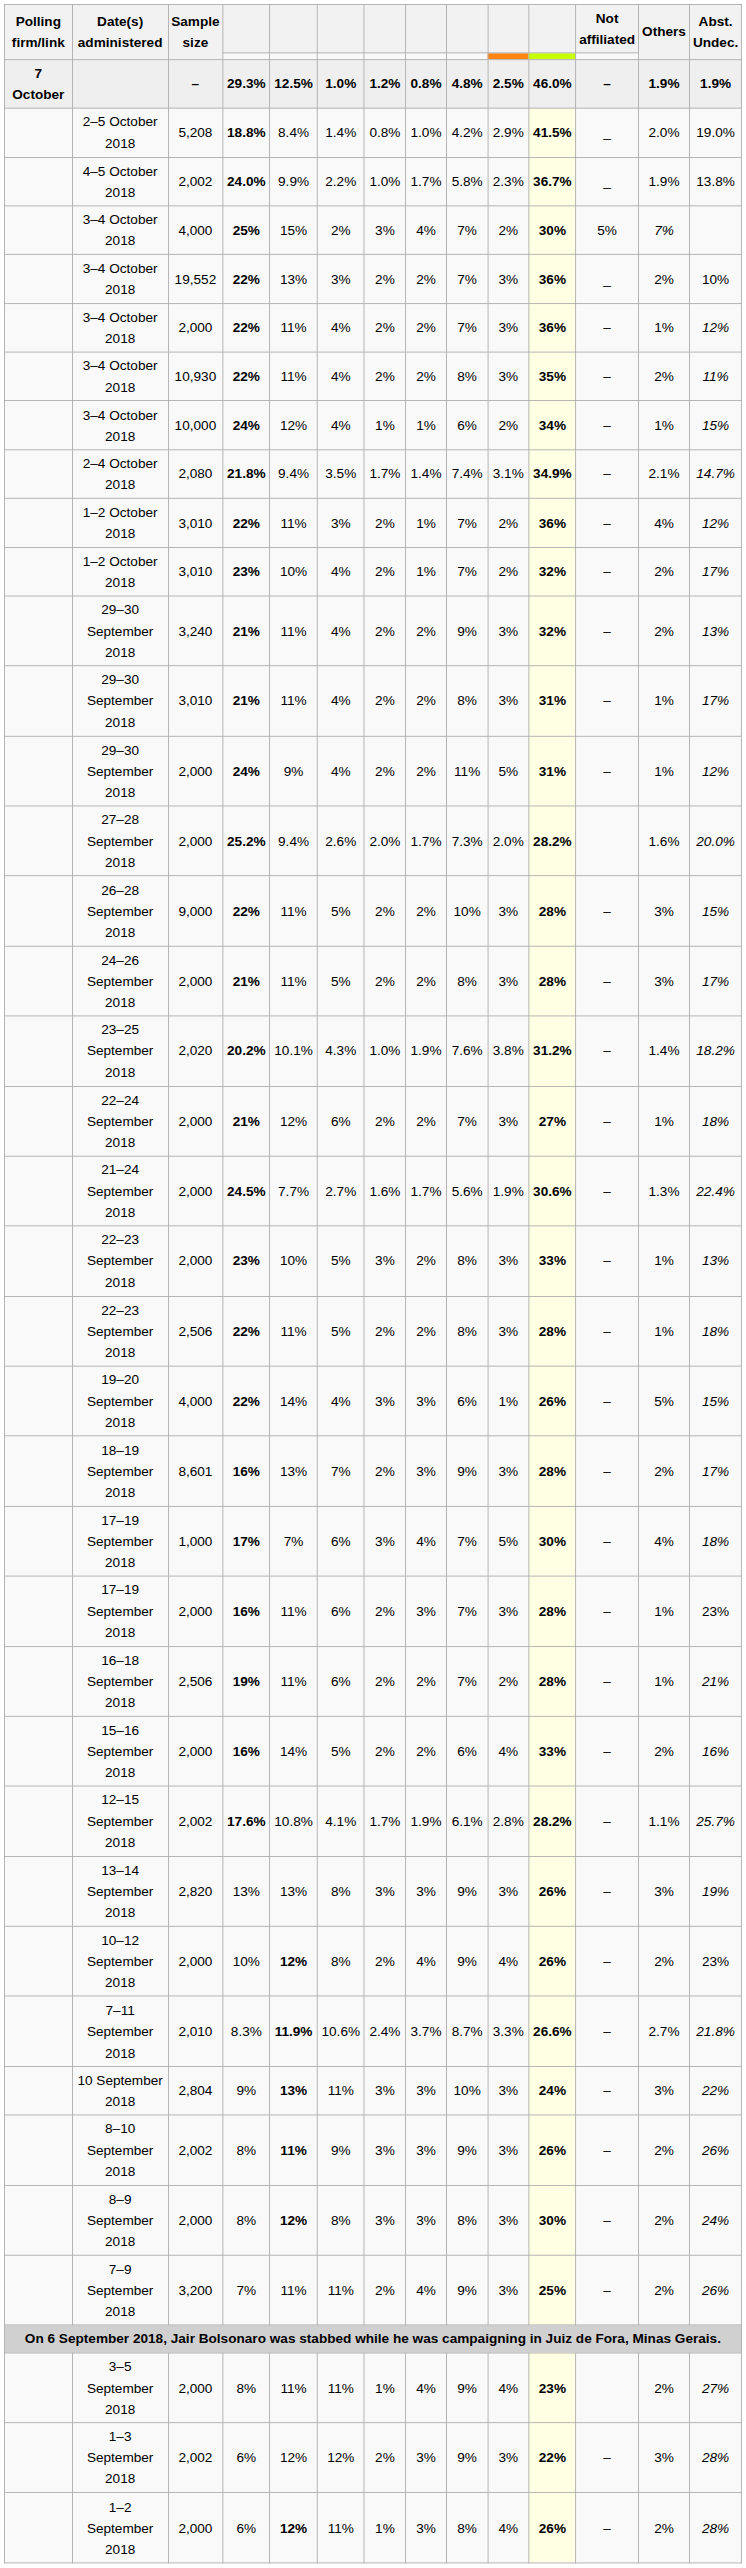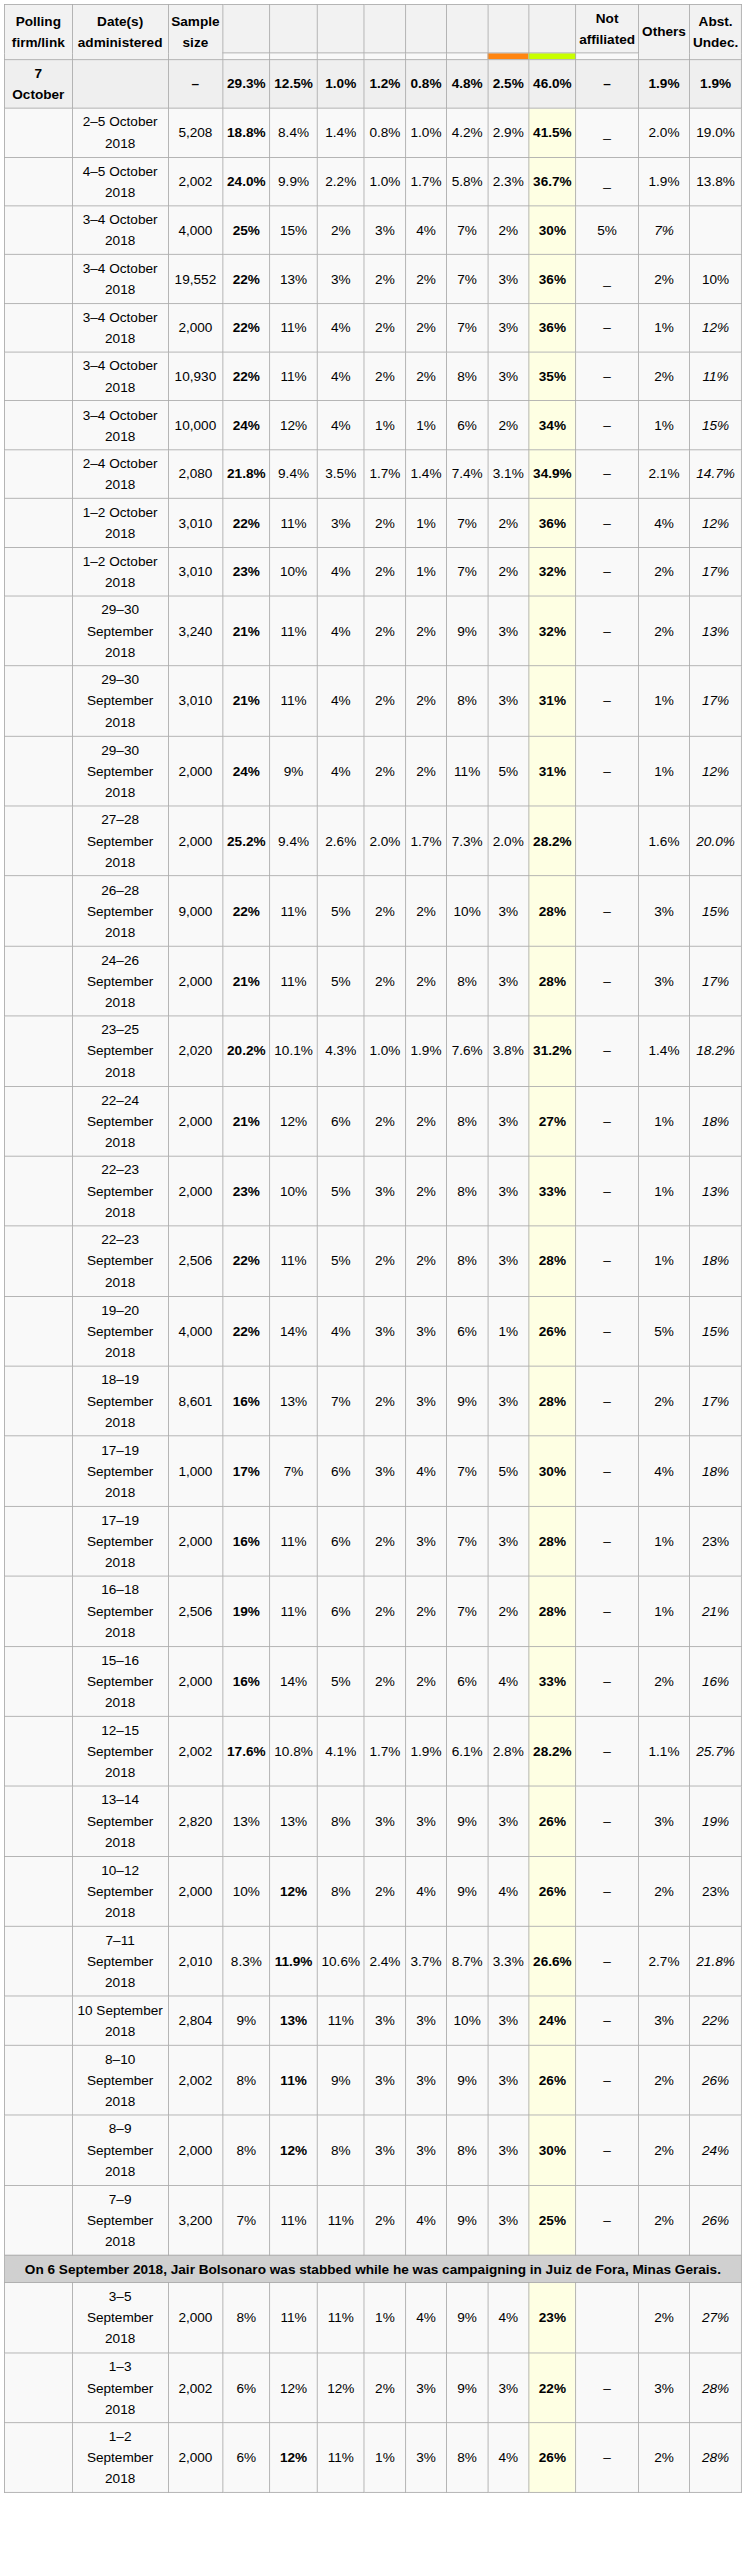(467, 1121) 7% -> (467, 1121) 8%
- row: (120, 1191)
